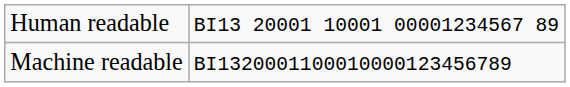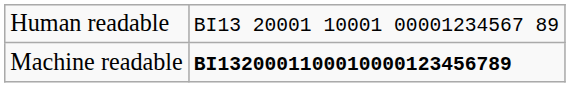(353, 64) normal -> (353, 62) bold
